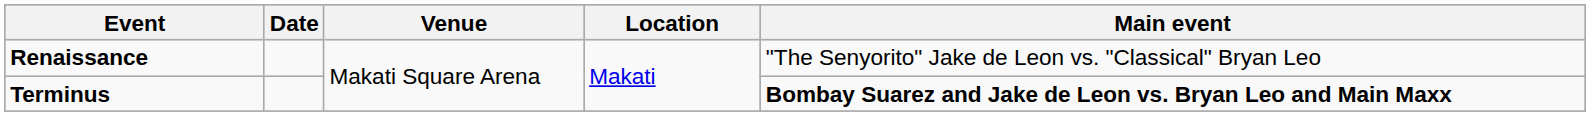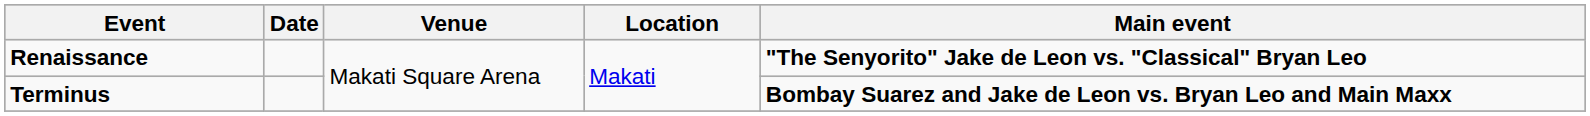(1043, 58) normal -> (1066, 58) bold
